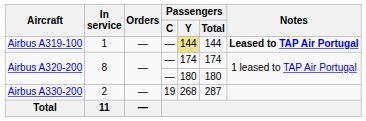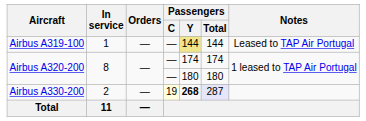(294, 44) bold -> (294, 44) normal
(170, 92) no background -> (172, 92) lightyellow background
(188, 92) normal -> (190, 92) bold
(213, 92) no background -> (215, 92) lavender background
